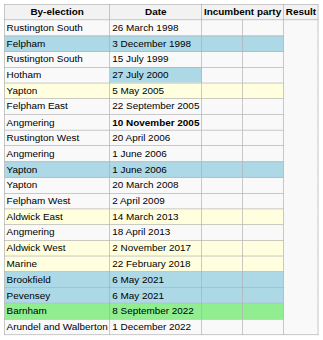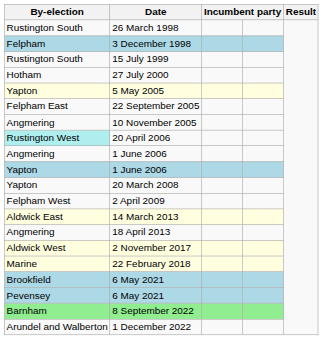(140, 75) lightblue background -> (140, 75) no background
(156, 122) bold -> (154, 122) normal
(43, 138) no background -> (43, 138) paleturquoise background
